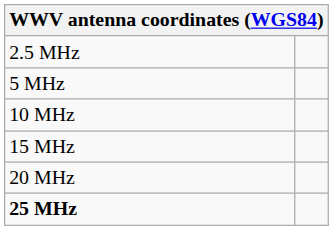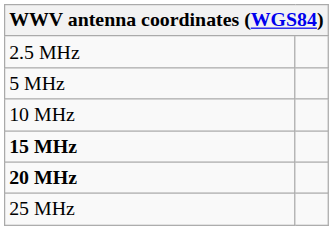(42, 146) normal -> (43, 146) bold
(42, 177) normal -> (43, 177) bold
(43, 209) bold -> (42, 209) normal
